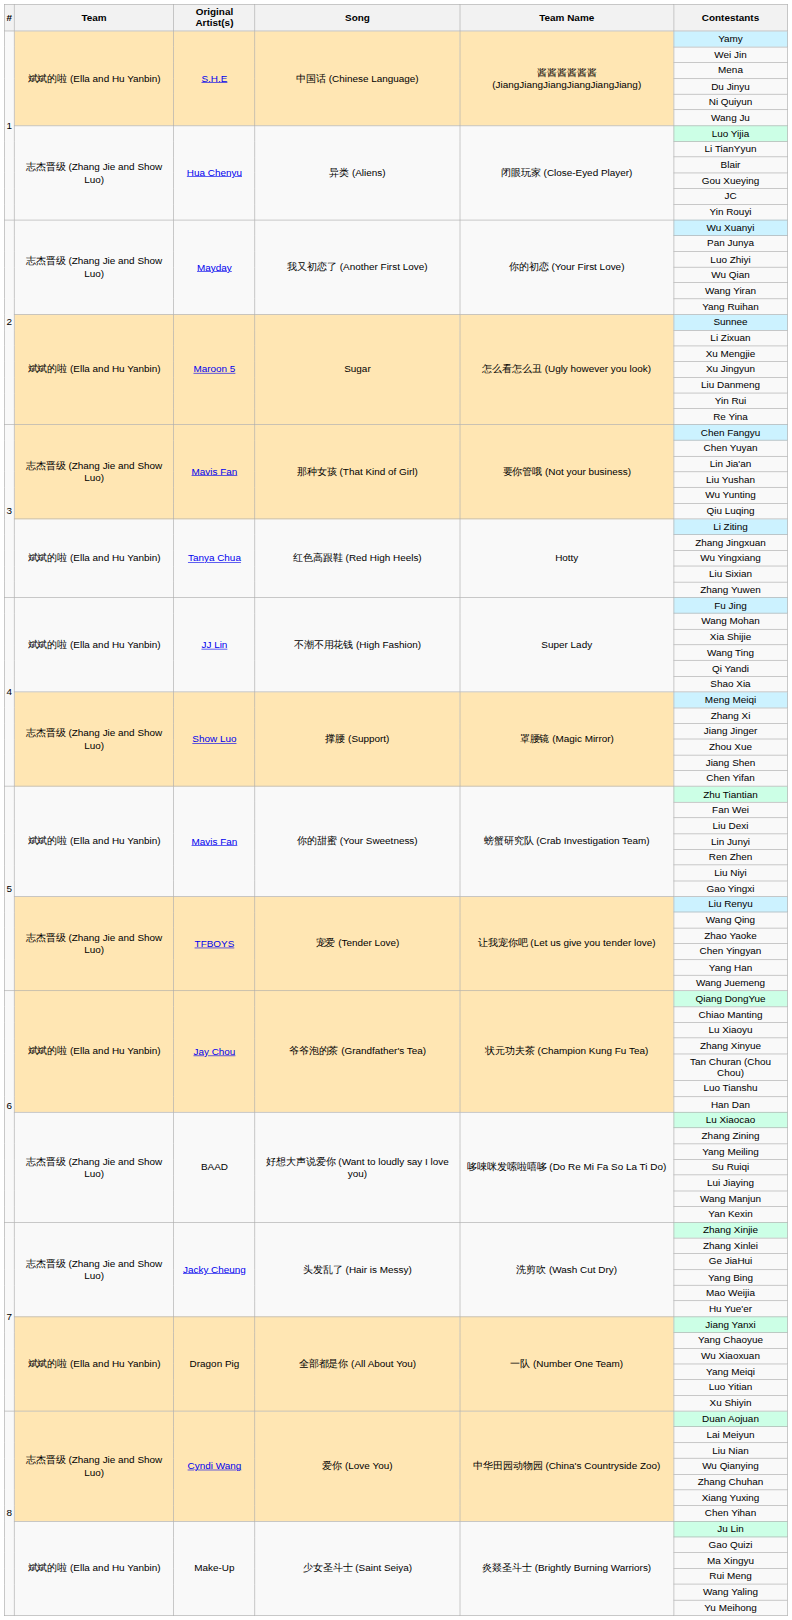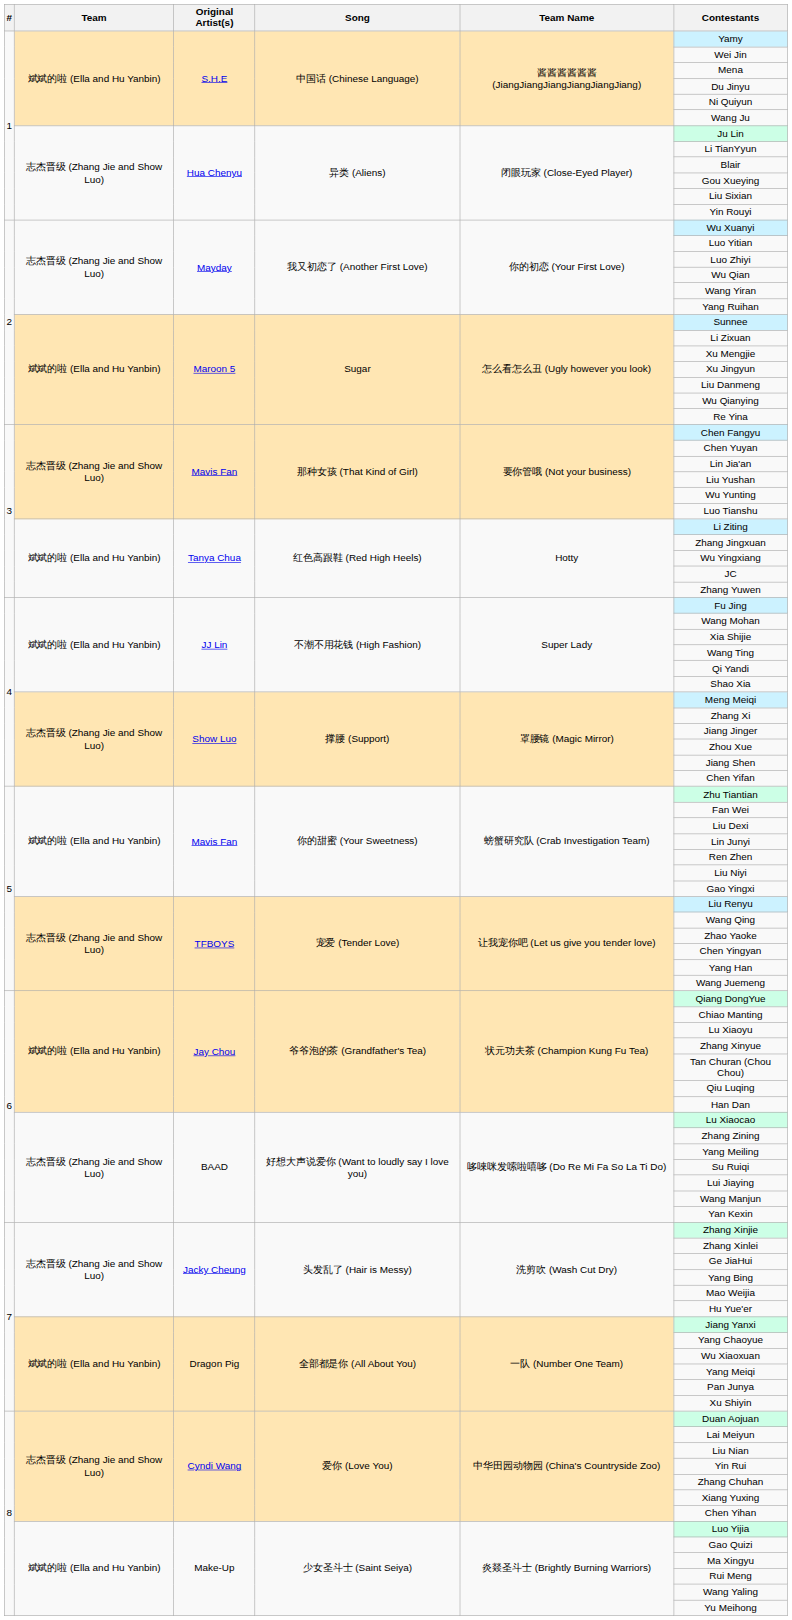(730, 133) Luo Yijia -> (730, 133) Ju Lin
(730, 196) JC -> (730, 196) Liu Sixian
(730, 243) Pan Junya -> (730, 243) Luo Yitian
(730, 401) Yin Rui -> (730, 401) Wu Qianying
(730, 511) Qiu Luqing -> (730, 511) Luo Tianshu
(730, 574) Liu Sixian -> (730, 574) JC
(730, 1088) Luo Tianshu -> (730, 1088) Qiu Luqing
(730, 1387) Luo Yitian -> (730, 1387) Pan Junya
(730, 1466) Wu Qianying -> (730, 1466) Yin Rui
(730, 1529) Ju Lin -> (730, 1529) Luo Yijia
